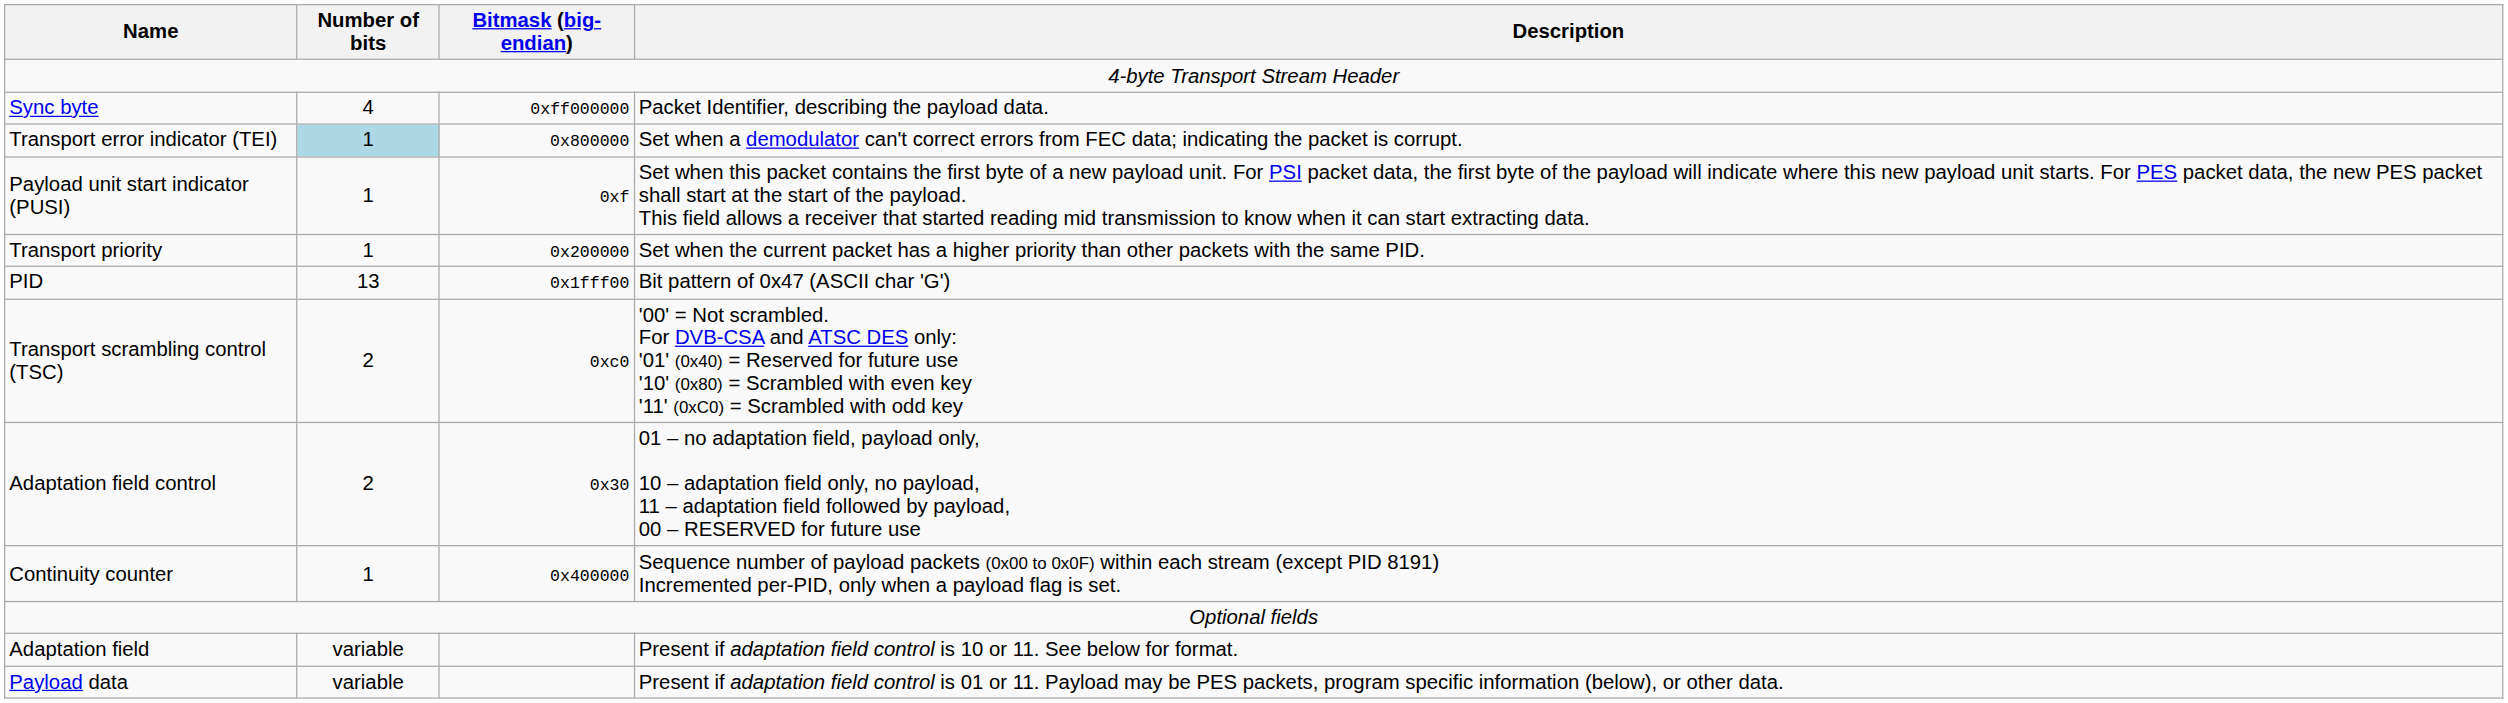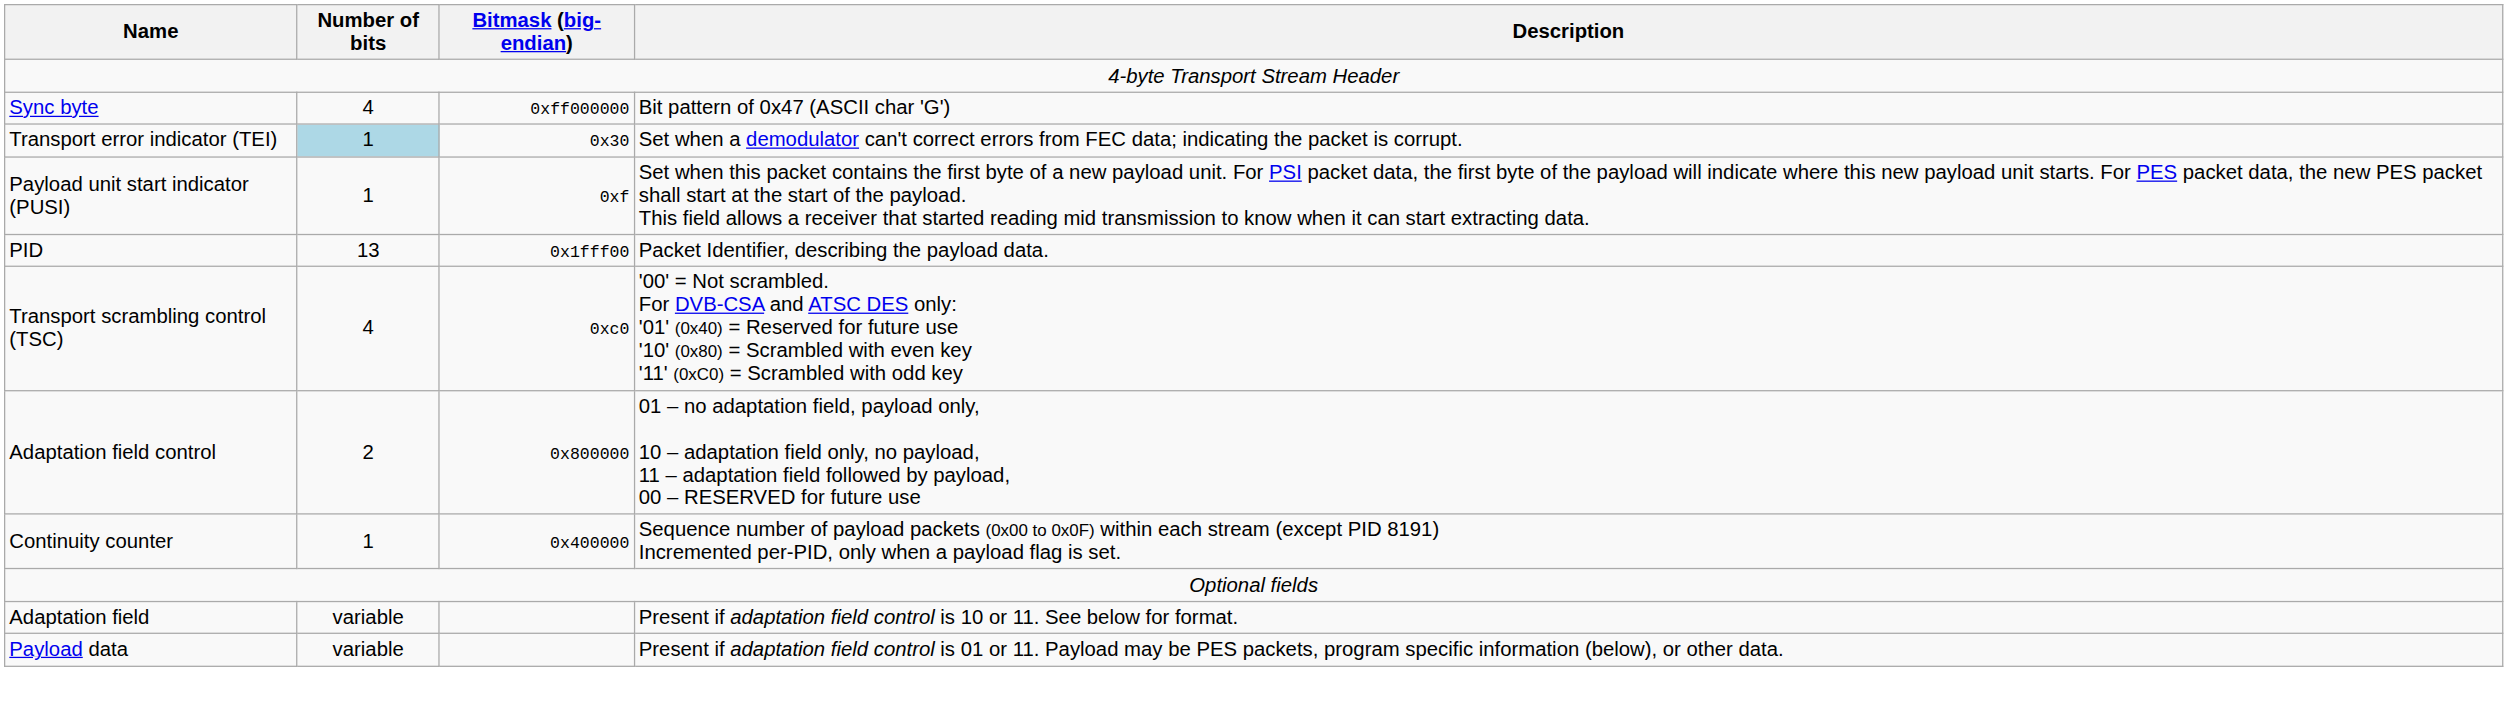(844, 107) Packet Identifier, describing the payload data. -> (795, 107) Bit pattern of 0x47 (ASCII char 'G')
(590, 142) 0x800000 -> (610, 142) 0x30
- row: (86, 250)
(795, 282) Bit pattern of 0x47 (ASCII char 'G') -> (844, 250) Packet Identifier, describing the payload data.
(368, 360) 2 -> (368, 328) 4
(610, 486) 0x30 -> (590, 454) 0x800000
